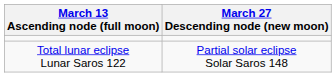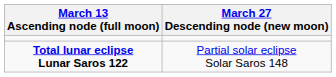(83, 56) normal -> (83, 56) bold
